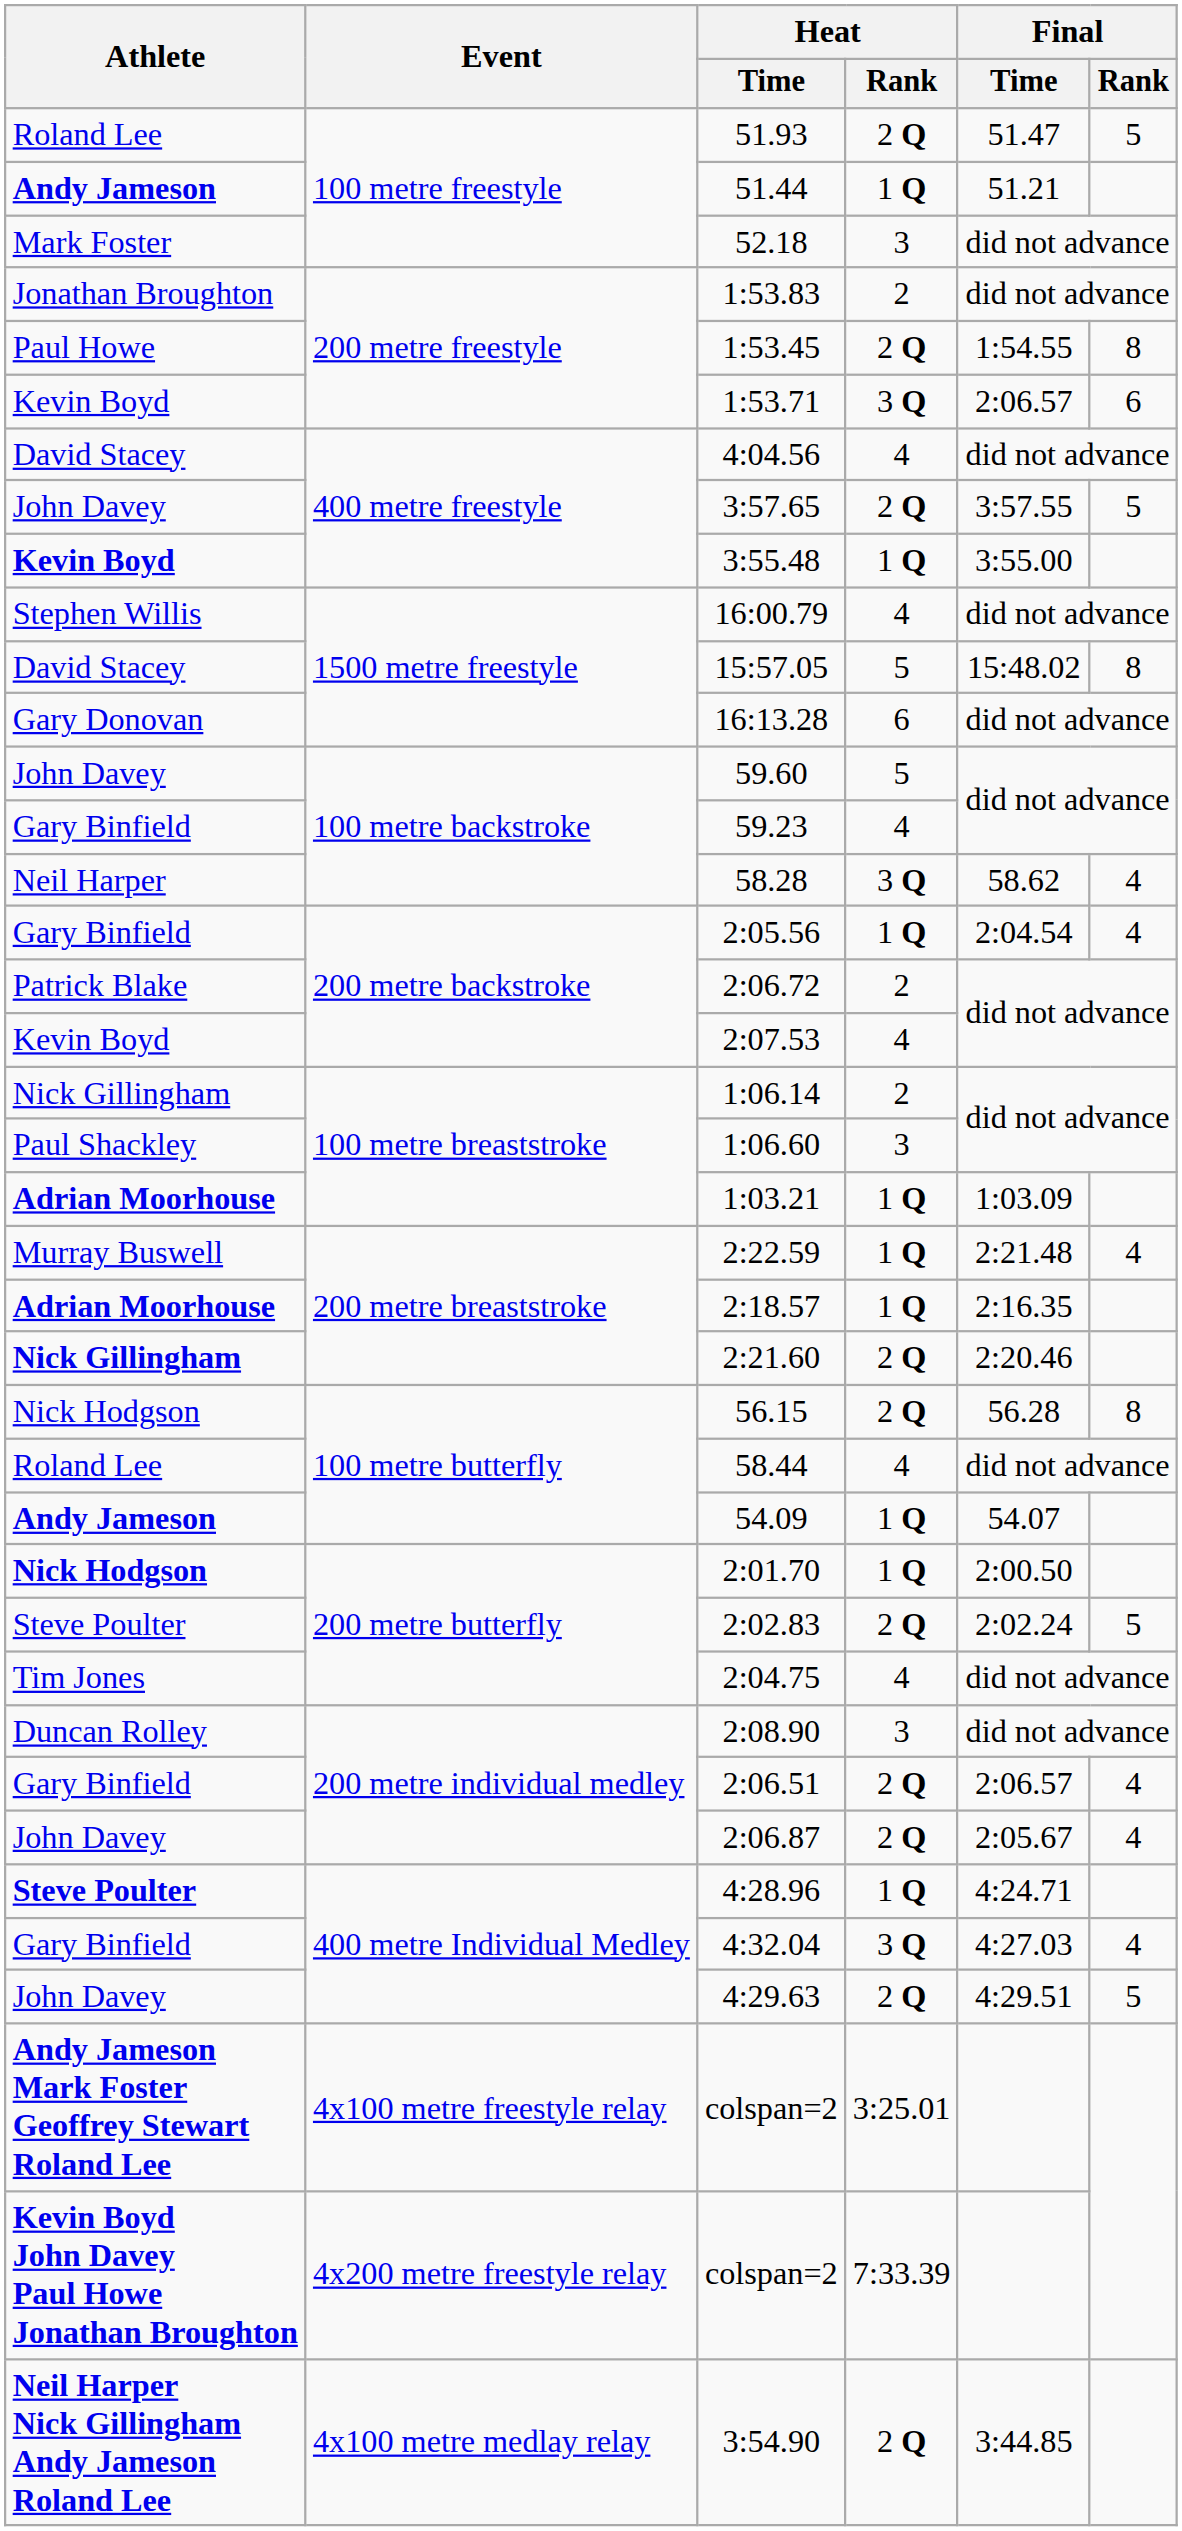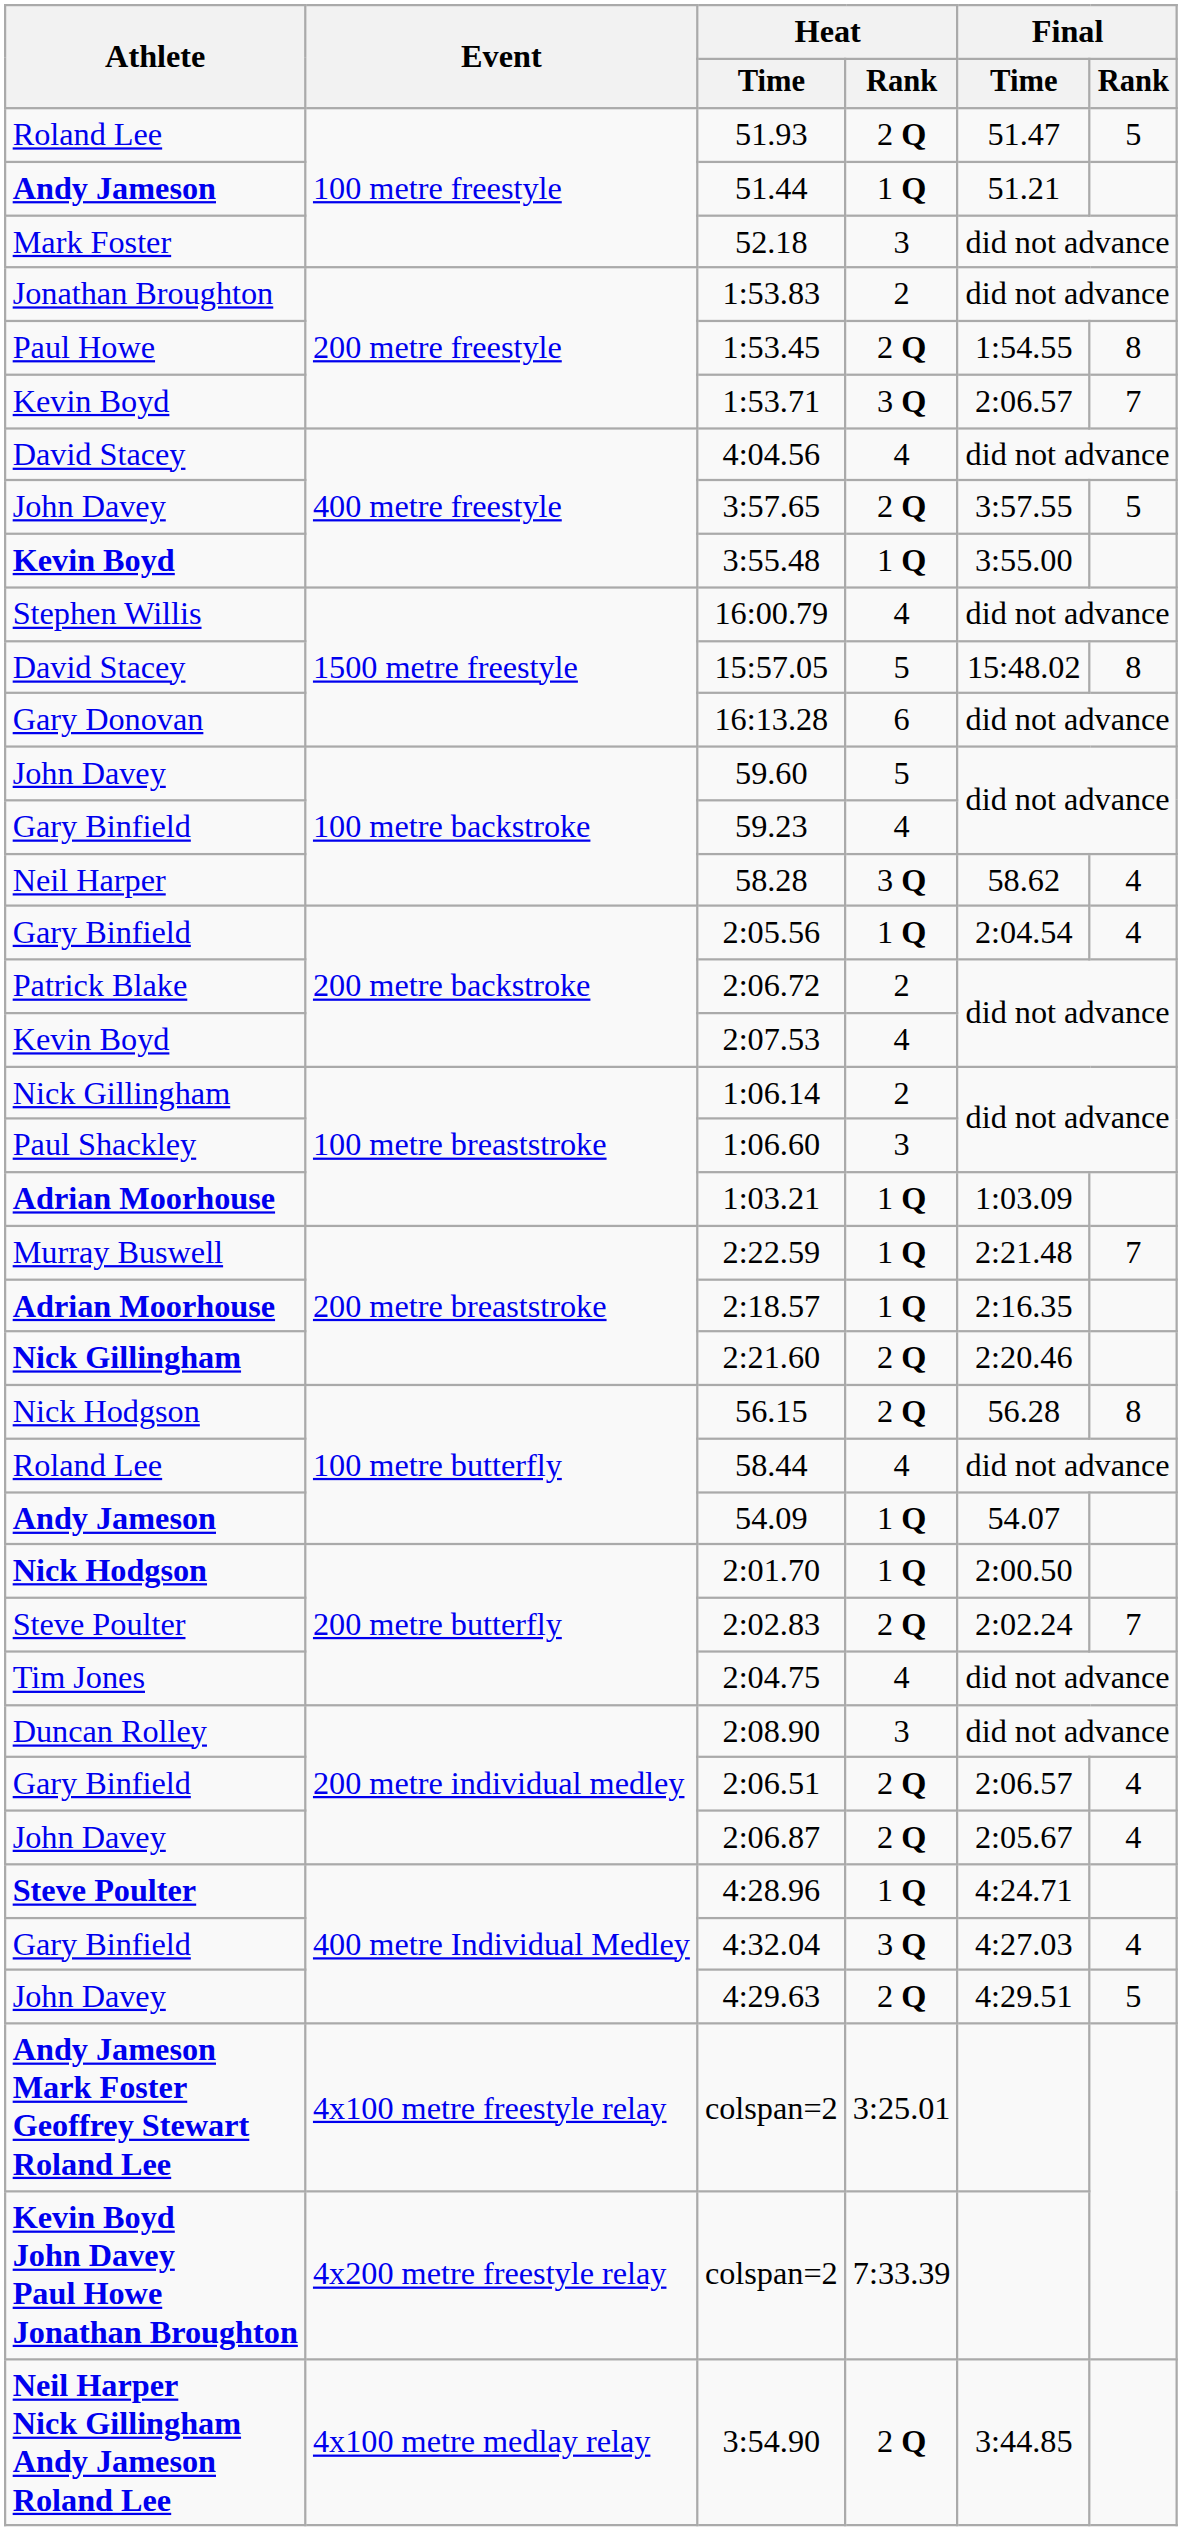(1133, 401) 6 -> (1133, 401) 7
(1133, 1252) 4 -> (1133, 1252) 7
(1133, 1624) 5 -> (1133, 1624) 7
